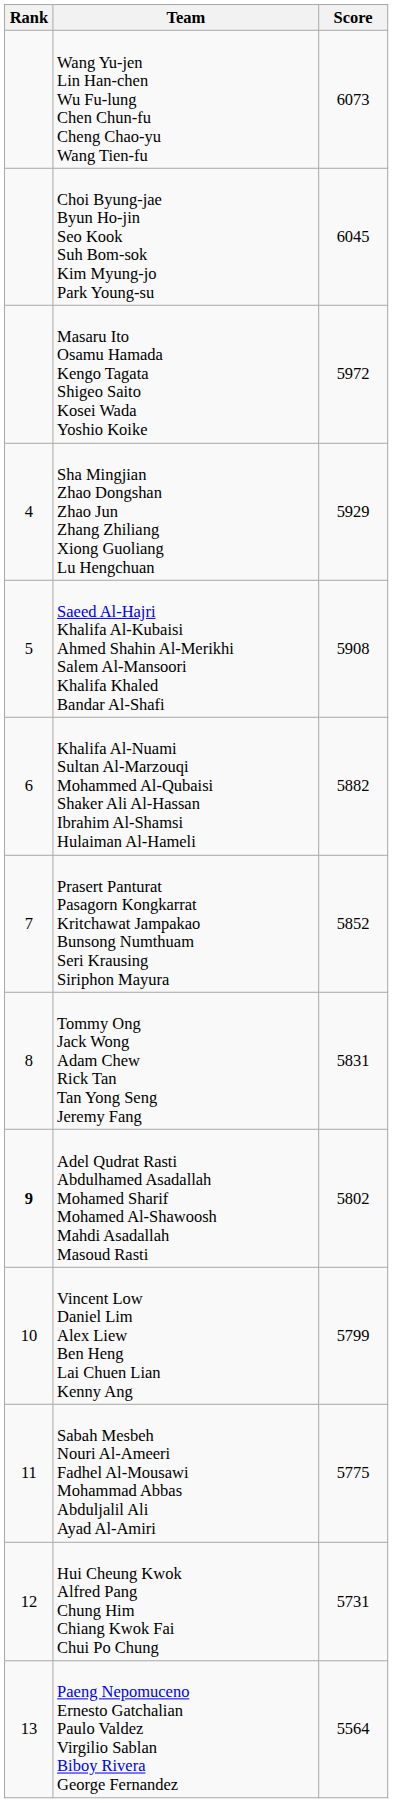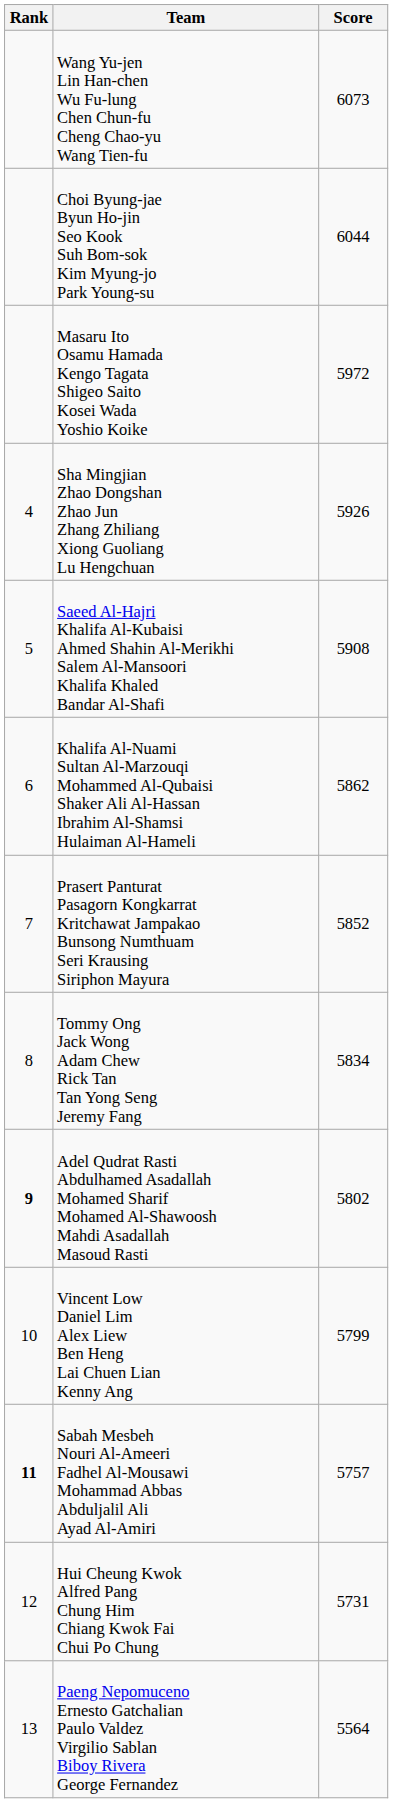(353, 236) 6045 -> (353, 236) 6044
(353, 511) 5929 -> (353, 511) 5926
(353, 786) 5882 -> (353, 786) 5862
(353, 1060) 5831 -> (353, 1060) 5834
(29, 1473) normal -> (29, 1473) bold
(353, 1473) 5775 -> (353, 1473) 5757
